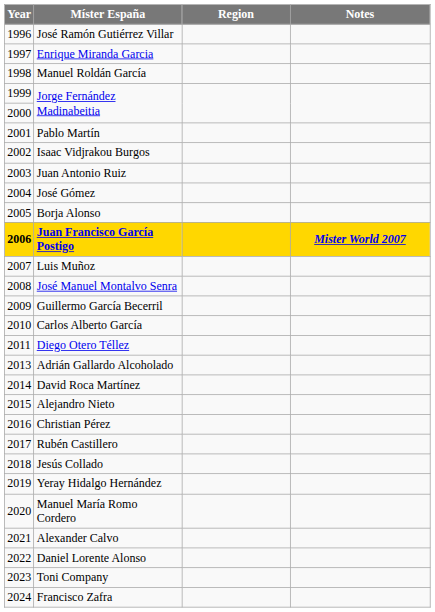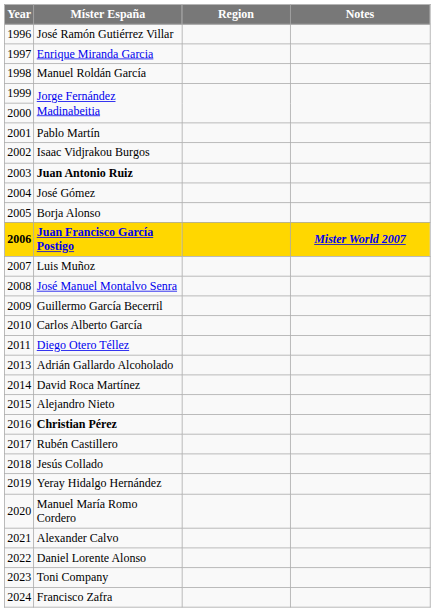(81, 172) normal -> (85, 172) bold
(74, 424) normal -> (77, 424) bold
